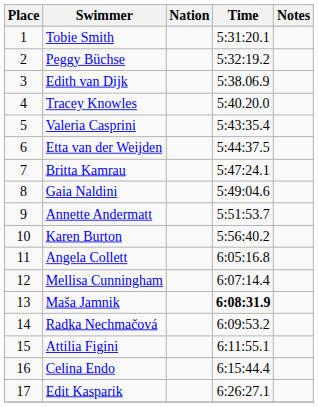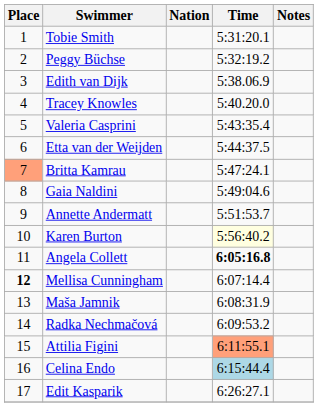(23, 170) no background -> (23, 170) lightsalmon background
(243, 236) no background -> (243, 236) lightyellow background
(243, 258) normal -> (243, 258) bold
(23, 280) normal -> (23, 280) bold
(243, 302) bold -> (243, 302) normal
(243, 346) no background -> (243, 346) lightsalmon background
(243, 368) no background -> (243, 368) lightblue background
